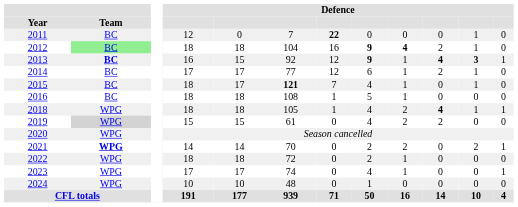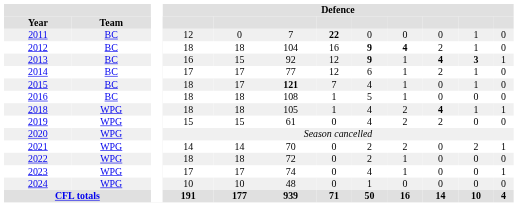(111, 47) lightgreen background -> (111, 47) no background
(111, 59) bold -> (111, 59) normal
(111, 121) lightgrey background -> (111, 121) no background
(111, 146) bold -> (111, 146) normal
